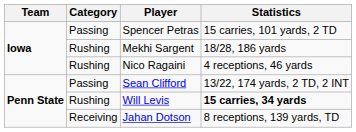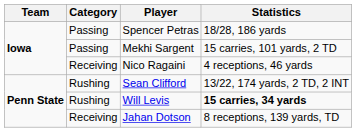(270, 30) 15 carries, 101 yards, 2 TD -> (245, 30) 18/28, 186 yards
(89, 48) Rushing -> (89, 48) Passing
(245, 48) 18/28, 186 yards -> (270, 48) 15 carries, 101 yards, 2 TD
(89, 65) Rushing -> (93, 65) Receiving
(89, 83) Passing -> (89, 83) Rushing
